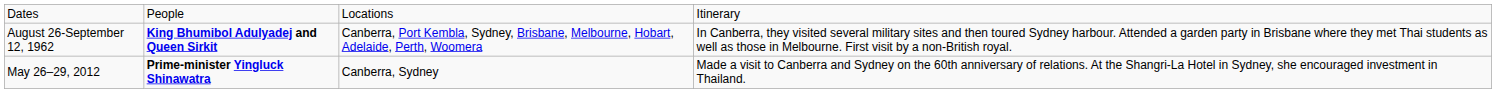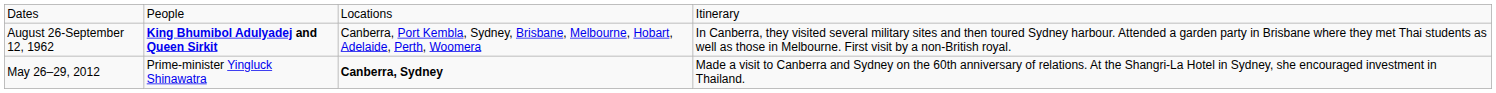(215, 72) bold -> (209, 72) normal
(390, 72) normal -> (392, 72) bold
